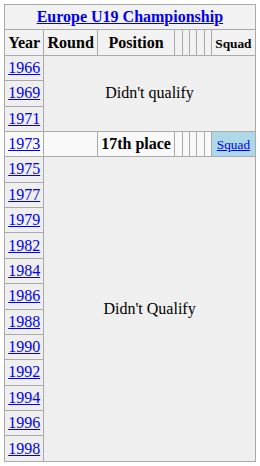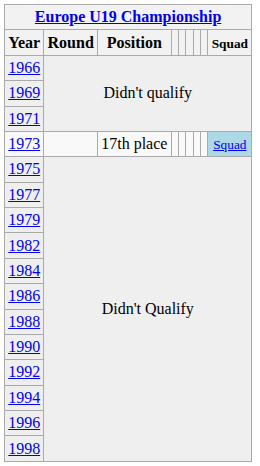(136, 144) bold -> (134, 144) normal
